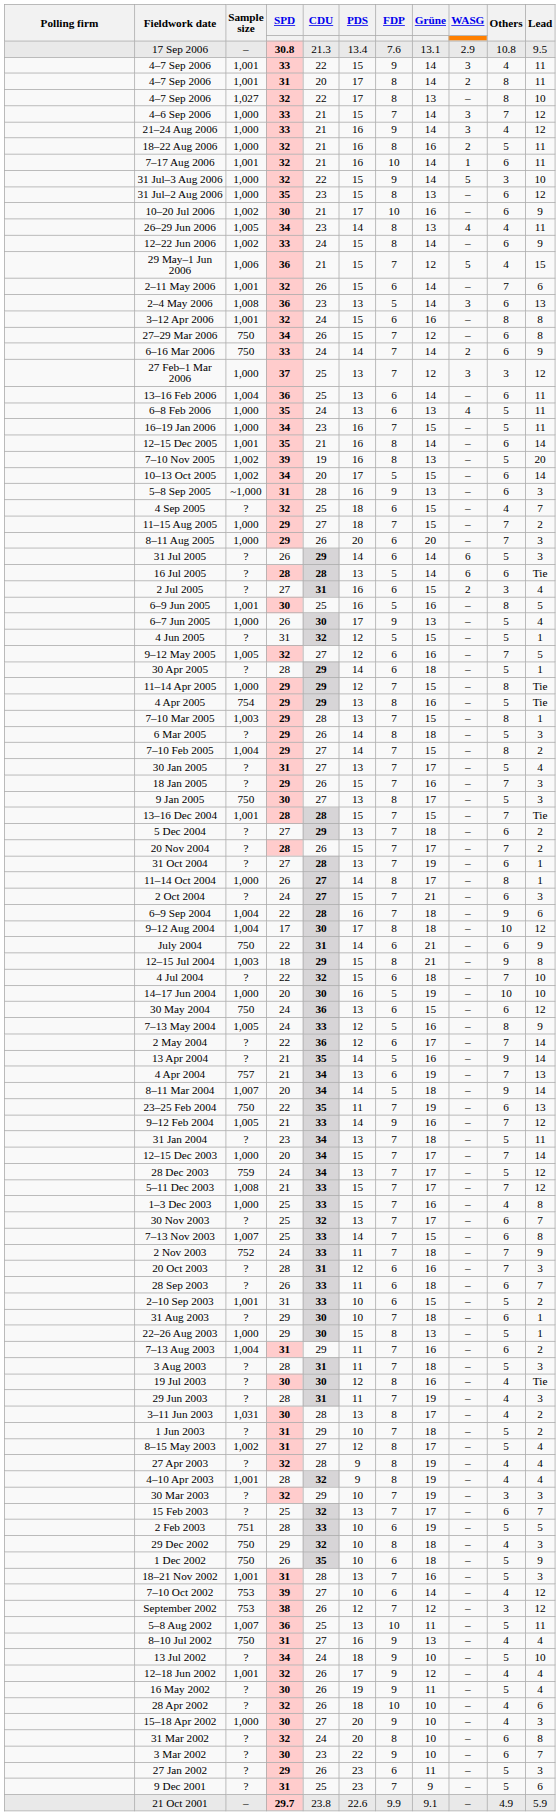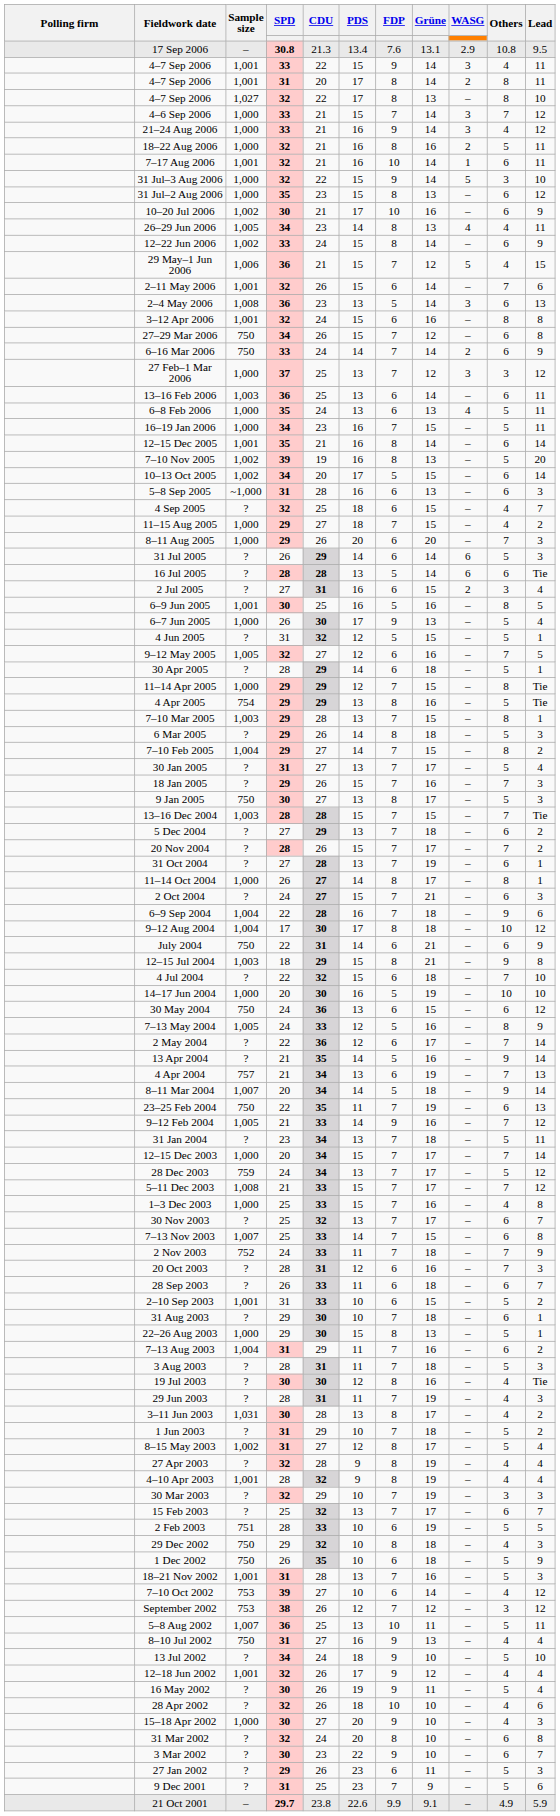(246, 395) 1,004 -> (246, 395) 1,003
(394, 492) 9 -> (394, 492) 6
(506, 524) 7 -> (506, 524) 4
(246, 816) 1,001 -> (246, 816) 1,003
